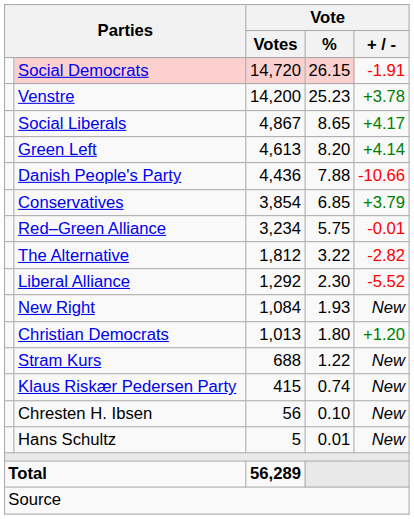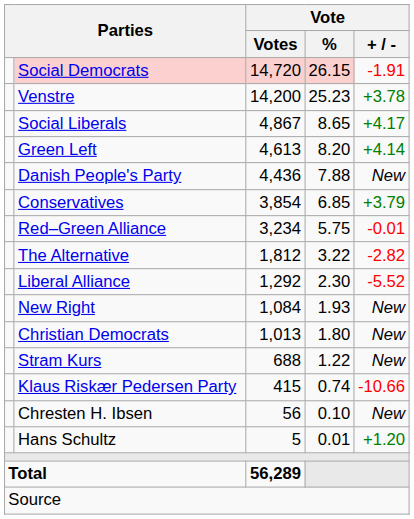(382, 176) -10.66 -> (388, 176) New
(384, 334) +1.20 -> (388, 334) New
(388, 387) New -> (382, 387) -10.66
(388, 439) New -> (384, 439) +1.20
